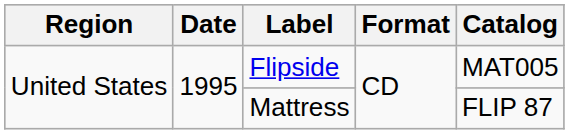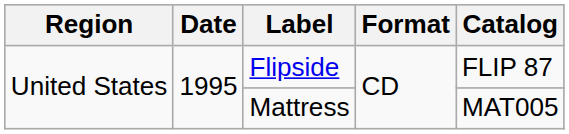(510, 66) MAT005 -> (507, 66) FLIP 87
(507, 107) FLIP 87 -> (510, 107) MAT005
